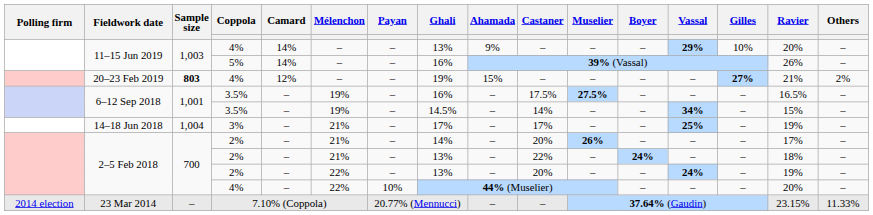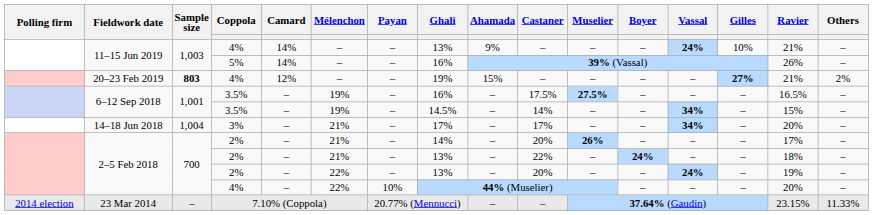(693, 48) 29% -> (693, 48) 24%
(793, 48) 20% -> (793, 48) 21%
(693, 125) 25% -> (693, 125) 34%
(793, 125) 19% -> (793, 125) 20%
